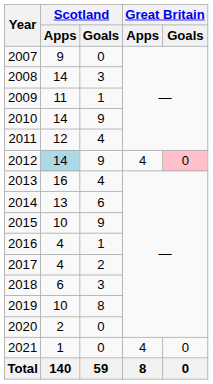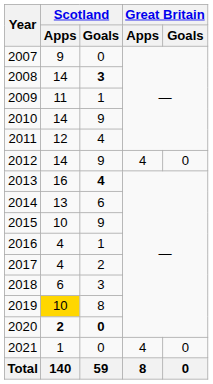(101, 77) normal -> (101, 77) bold
(60, 160) lightblue background -> (60, 160) no background
(185, 160) pink background -> (185, 160) no background
(101, 181) normal -> (101, 181) bold
(60, 306) no background -> (60, 306) gold background
(60, 327) normal -> (60, 327) bold
(101, 327) normal -> (101, 327) bold
